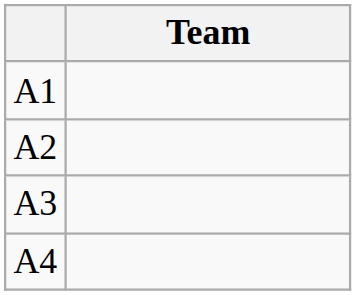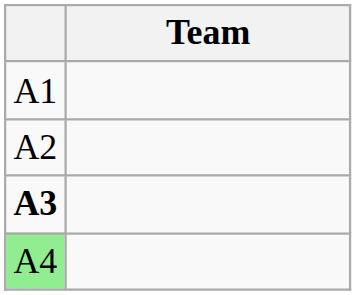(35, 203) normal -> (35, 203) bold
(35, 260) no background -> (35, 260) lightgreen background
